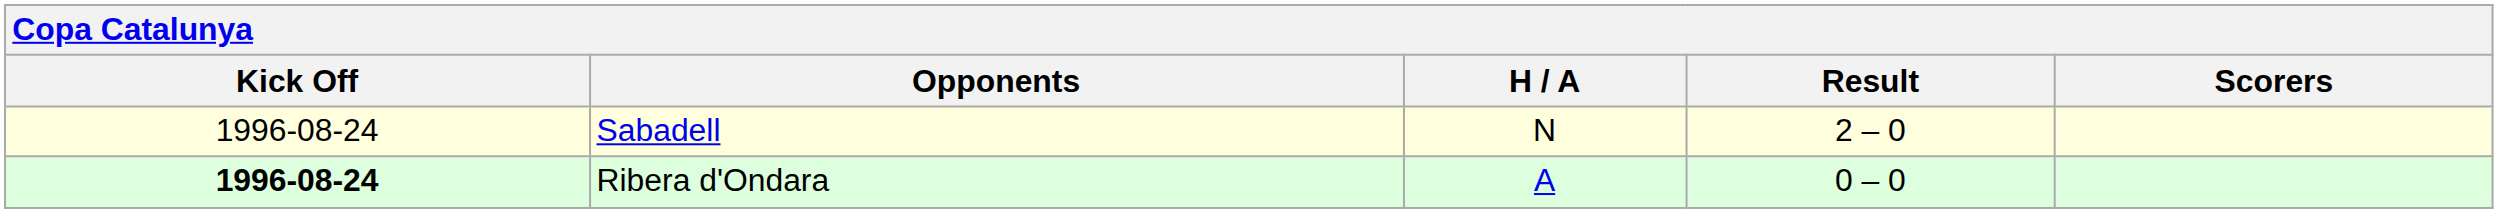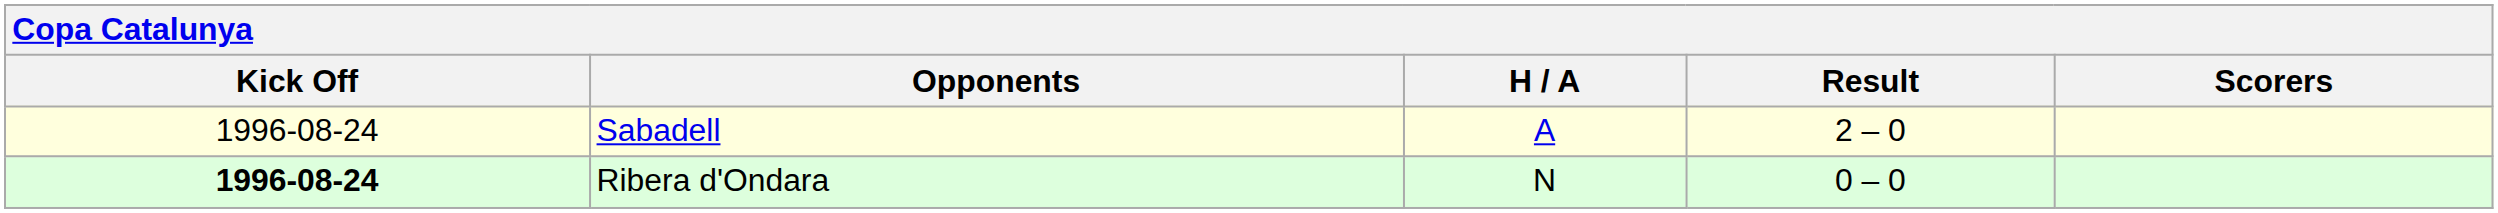(1545, 130) N -> (1545, 130) A
(1545, 181) A -> (1545, 181) N
